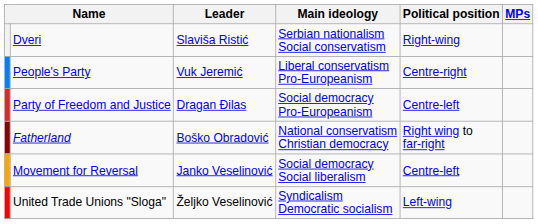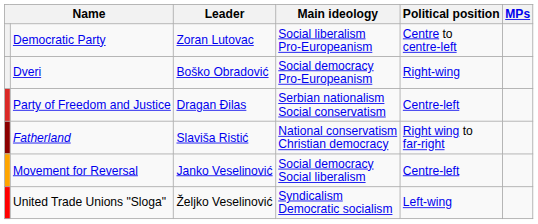+ row: (59, 40)
(212, 40) Slaviša Ristić -> (223, 73) Boško Obradović
(332, 40) Serbian nationalism Social conservatism -> (326, 73) Social democracy Pro-Europeanism
- row: (52, 73)
(326, 105) Social democracy Pro-Europeanism -> (332, 105) Serbian nationalism Social conservatism
(223, 138) Boško Obradović -> (212, 138) Slaviša Ristić
